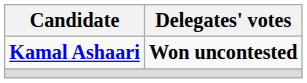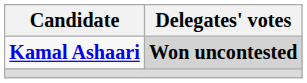(223, 52) no background -> (223, 52) lightgrey background
